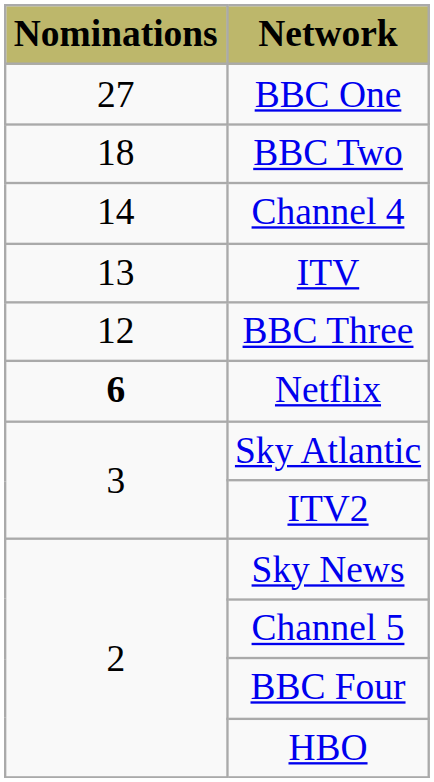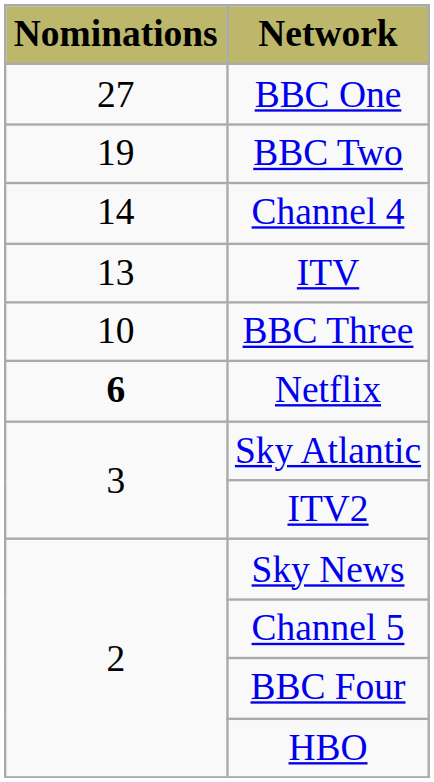(116, 152) 18 -> (116, 152) 19
(116, 331) 12 -> (116, 331) 10
